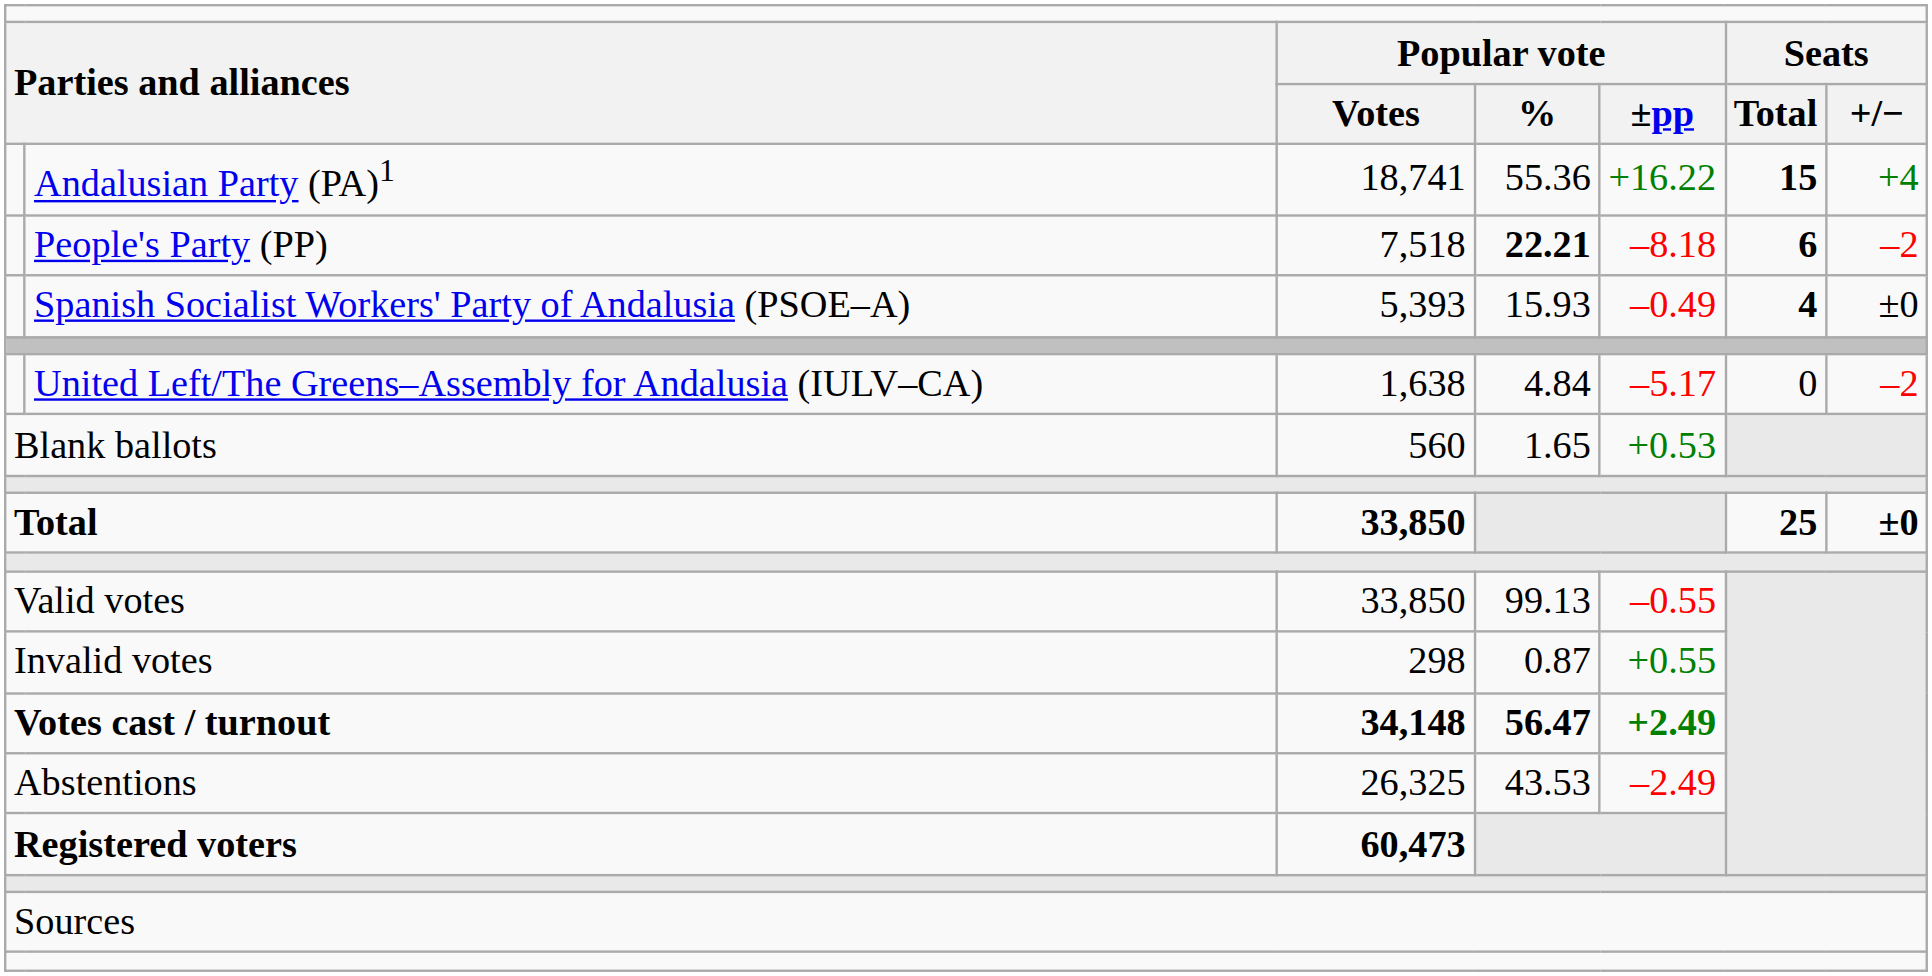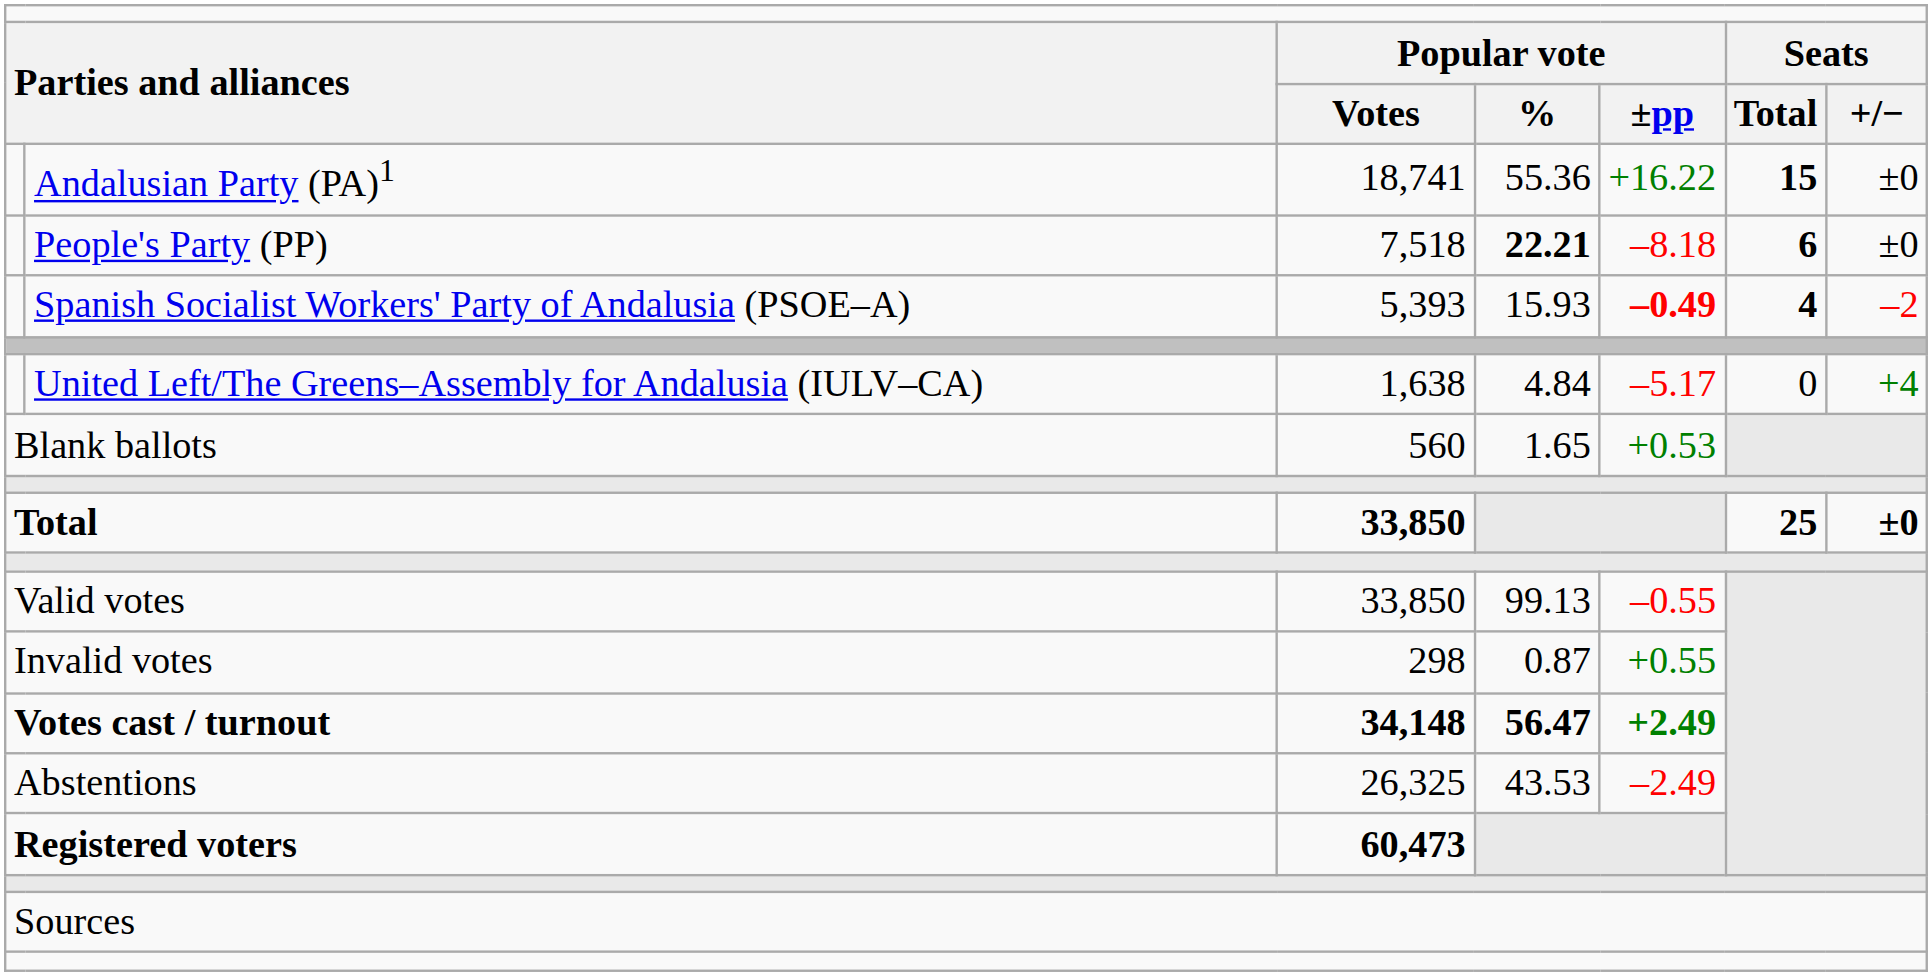(1898, 178) +4 -> (1899, 178) ±0
(1899, 244) –2 -> (1899, 244) ±0
(1673, 305) normal -> (1673, 305) bold
(1899, 305) ±0 -> (1899, 305) –2
(1899, 383) –2 -> (1898, 383) +4
